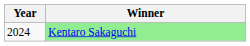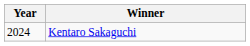(92, 31) lightgreen background -> (92, 31) no background
